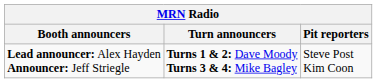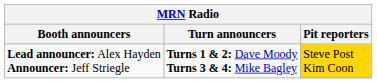(328, 61) no background -> (328, 61) gold background
